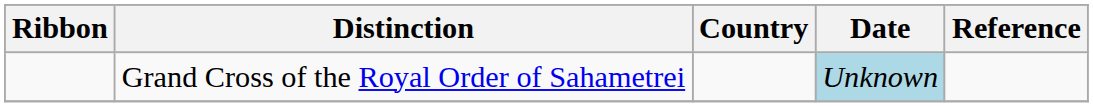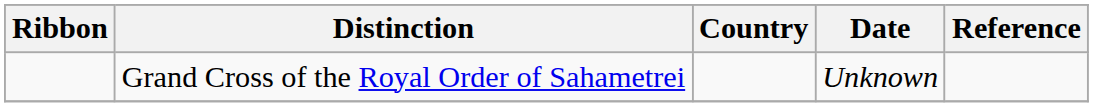(880, 76) lightblue background -> (880, 76) no background
